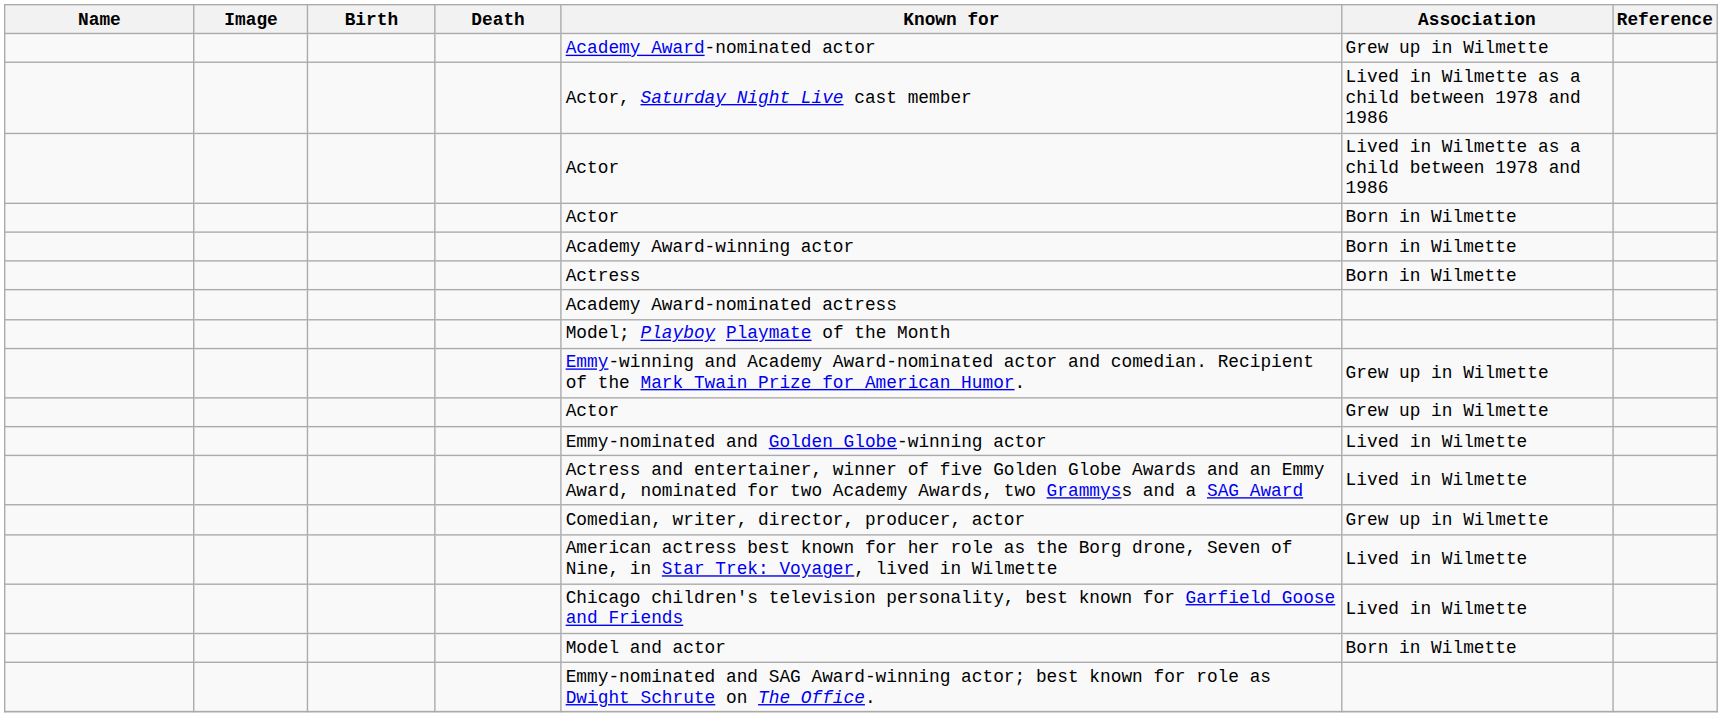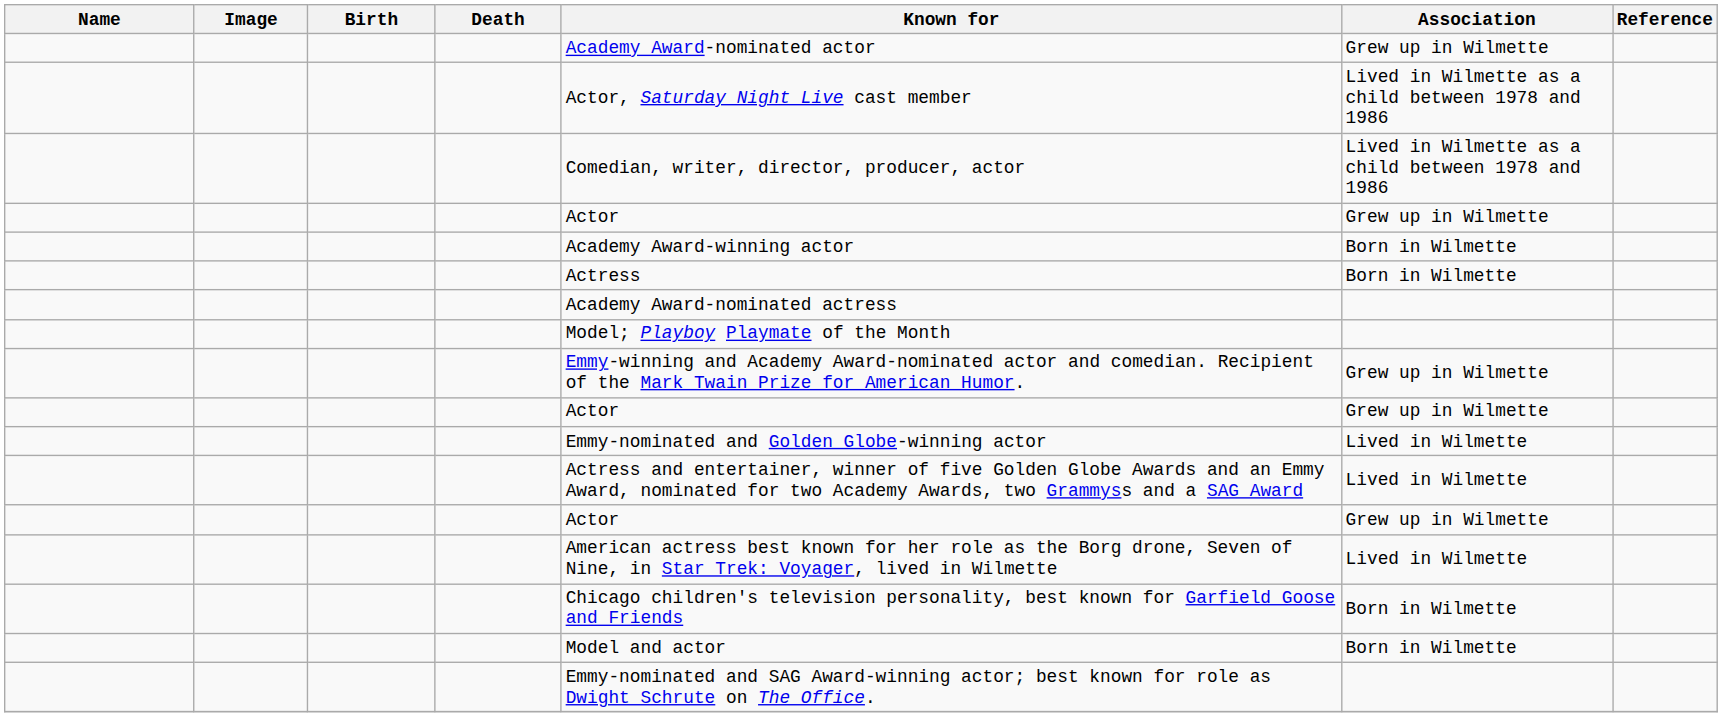(592, 168) Actor -> (795, 168) Comedian, writer, director, producer, actor
(1431, 218) Born in Wilmette -> (1447, 218) Grew up in Wilmette
(795, 520) Comedian, writer, director, producer, actor -> (592, 520) Actor
(1436, 609) Lived in Wilmette -> (1431, 609) Born in Wilmette
